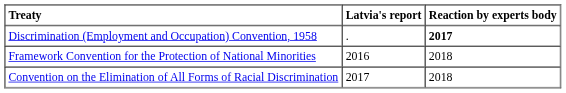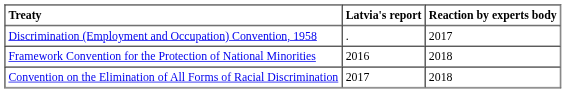(441, 35) bold -> (441, 35) normal
